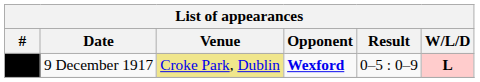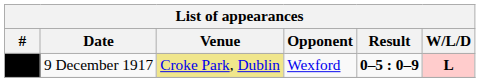(316, 65) bold -> (314, 65) normal
(389, 65) normal -> (389, 65) bold
